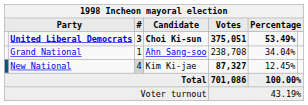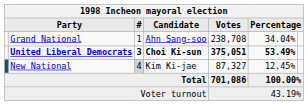rows swapped: (71, 39) <-> (46, 53)
(231, 66) bold -> (231, 66) normal
